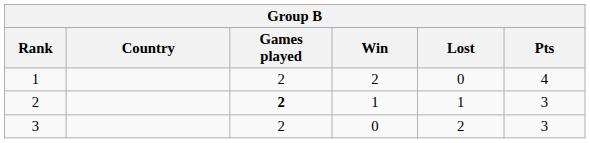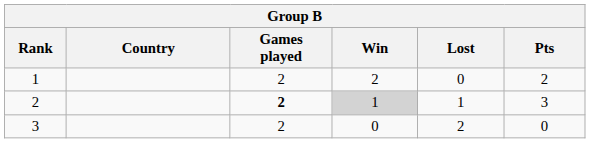(544, 79) 4 -> (544, 79) 2
(375, 102) no background -> (375, 102) lightgrey background
(544, 126) 3 -> (544, 126) 0
